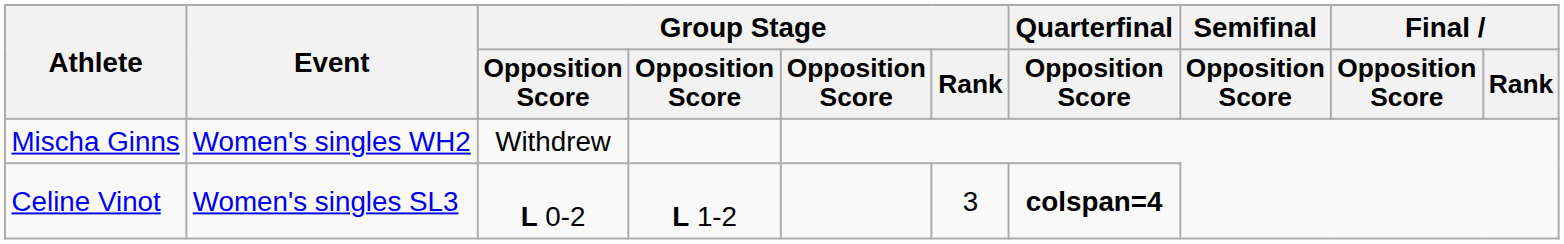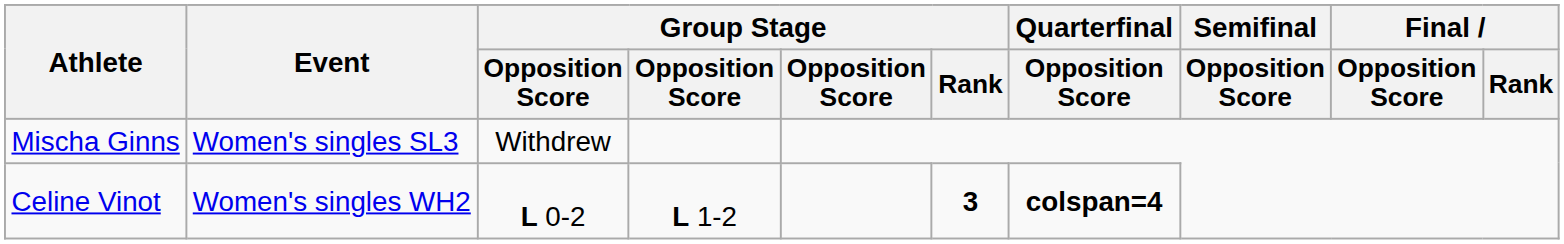(332, 142) Women's singles WH2 -> (326, 142) Women's singles SL3
(326, 201) Women's singles SL3 -> (332, 201) Women's singles WH2
(970, 201) normal -> (970, 201) bold
